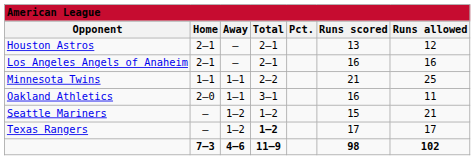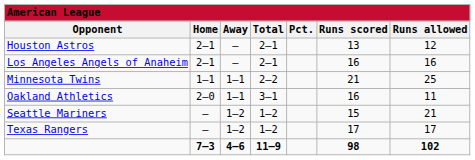(268, 130) bold -> (268, 130) normal
